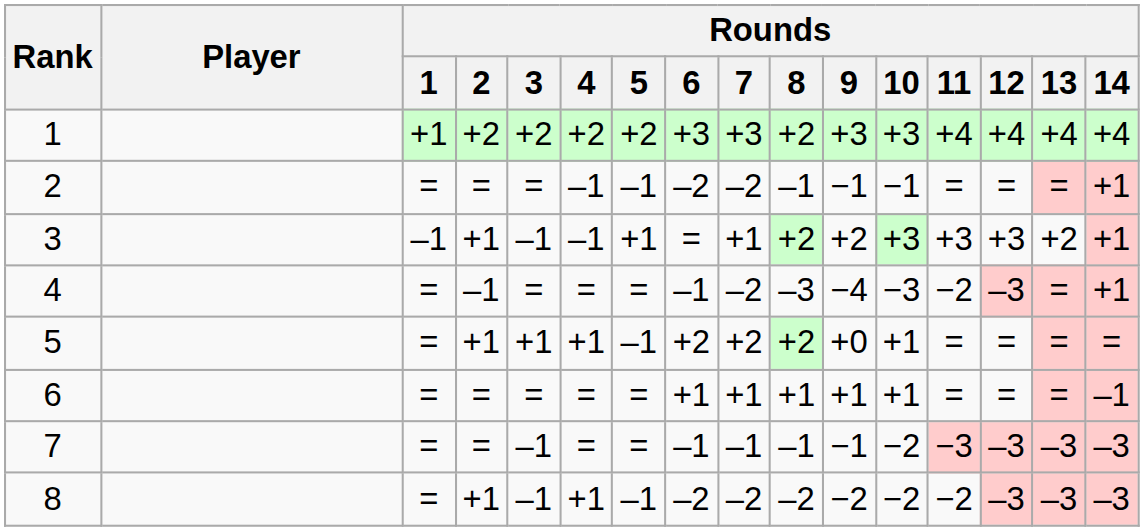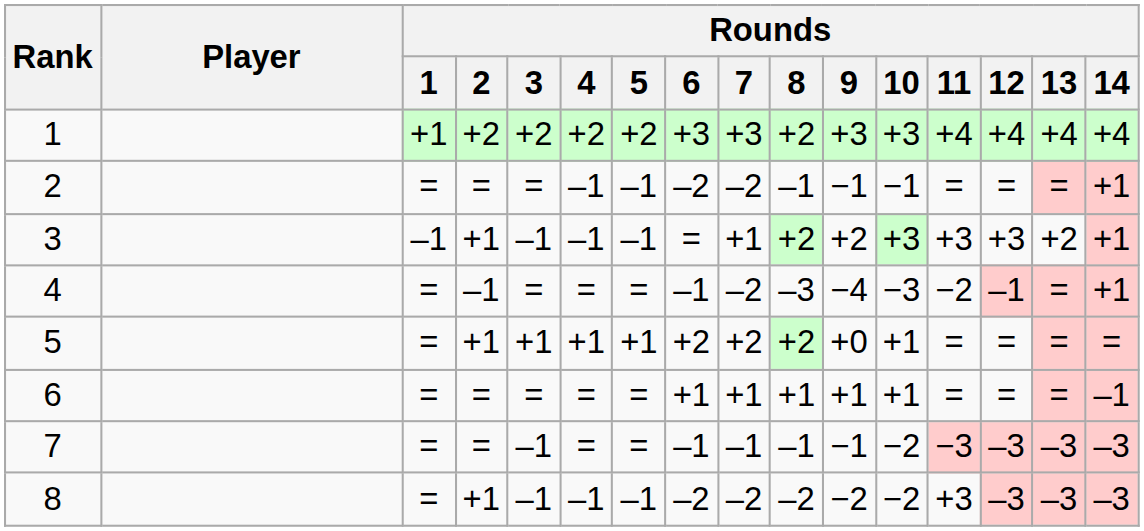(639, 238) +1 -> (639, 238) –1
(1007, 290) –3 -> (1007, 290) –1
(639, 342) –1 -> (639, 342) +1
(586, 498) +1 -> (586, 498) –1
(954, 498) −2 -> (954, 498) +3
